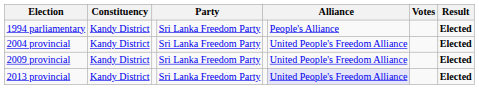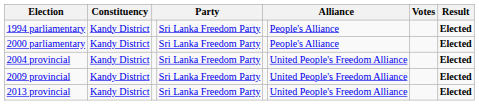+ row: (46, 44)
(339, 76) lavender background -> (339, 92) no background
